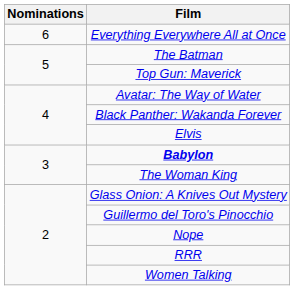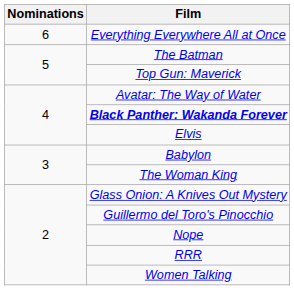(188, 114) normal -> (188, 114) bold
(188, 154) bold -> (188, 154) normal
